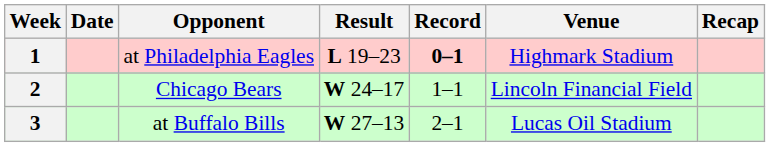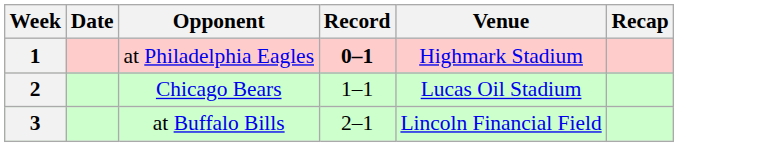- column: (364, 21)
(591, 89) Lincoln Financial Field -> (501, 89) Lucas Oil Stadium
(591, 123) Lucas Oil Stadium -> (501, 123) Lincoln Financial Field
